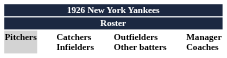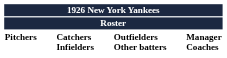(21, 36) lightgrey background -> (21, 36) no background
